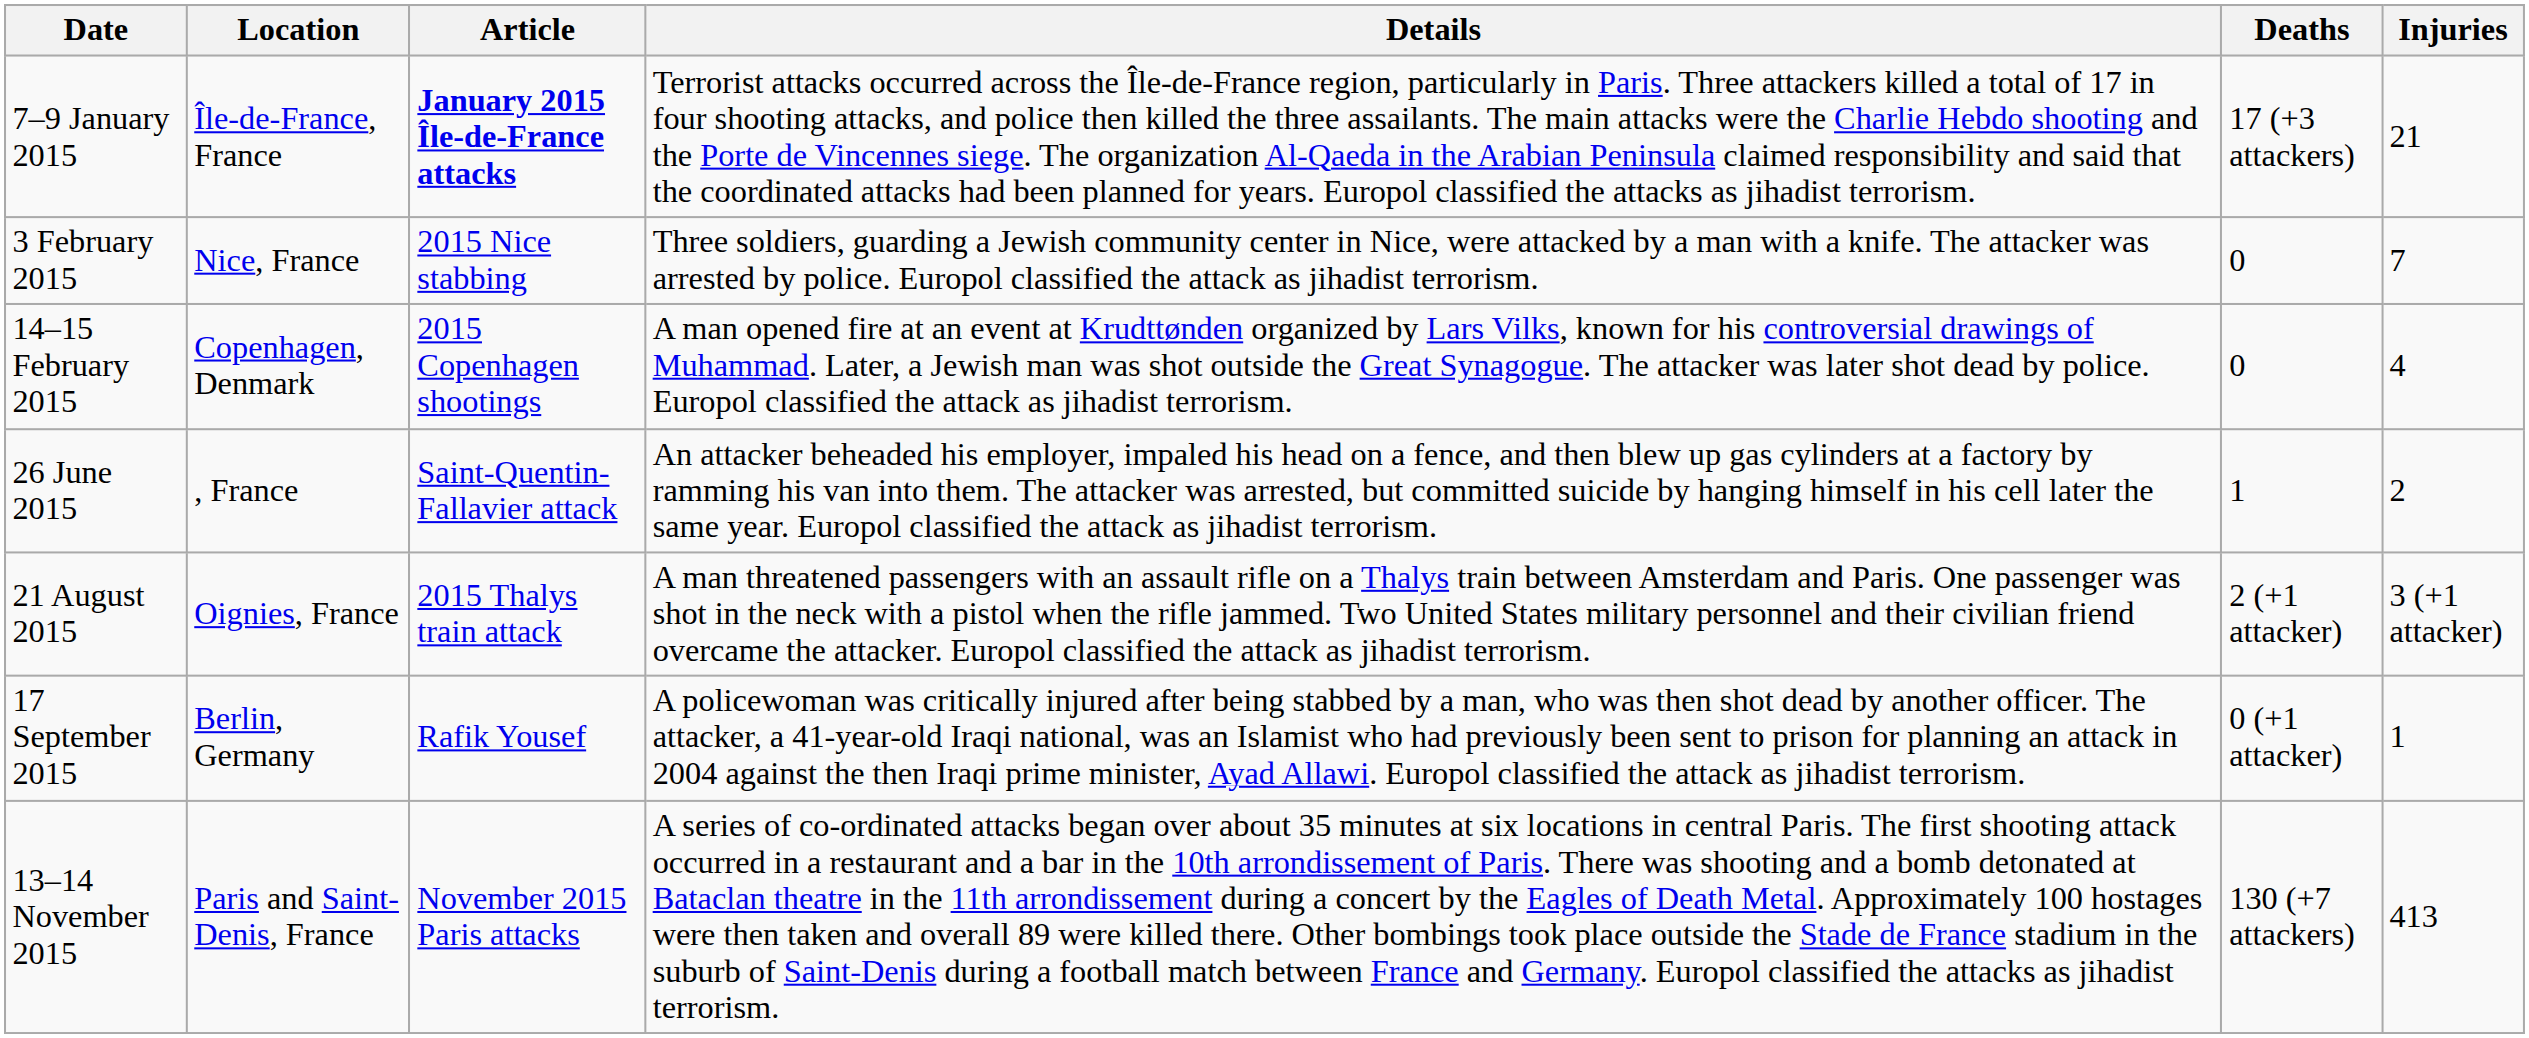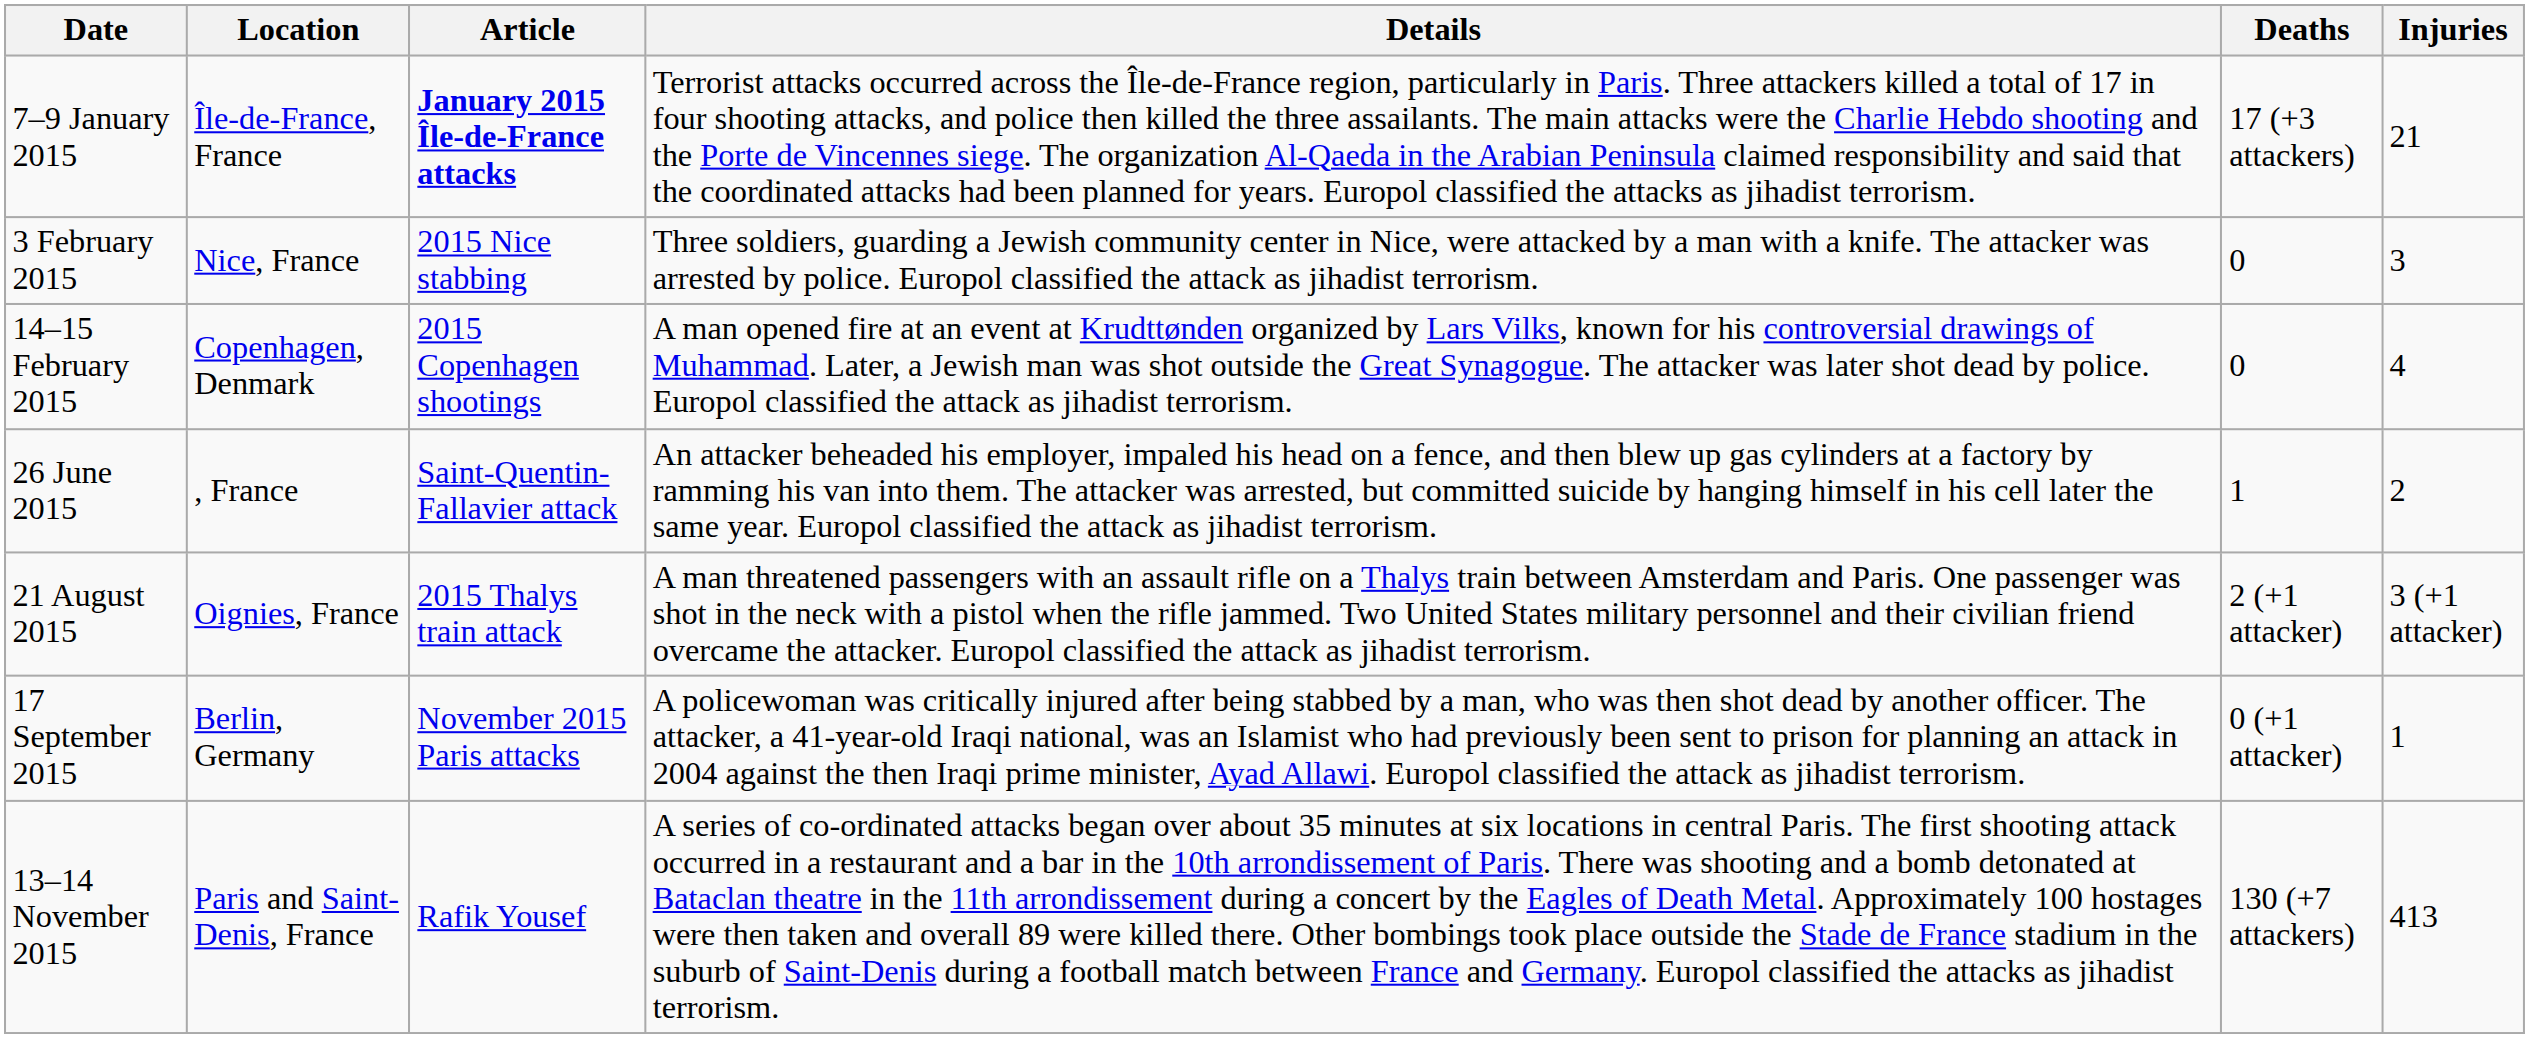(2398, 259) 7 -> (2398, 259) 3
(502, 737) Rafik Yousef -> (522, 737) November 2015 Paris attacks
(522, 916) November 2015 Paris attacks -> (502, 916) Rafik Yousef
